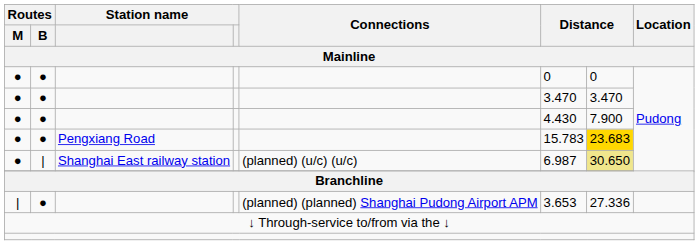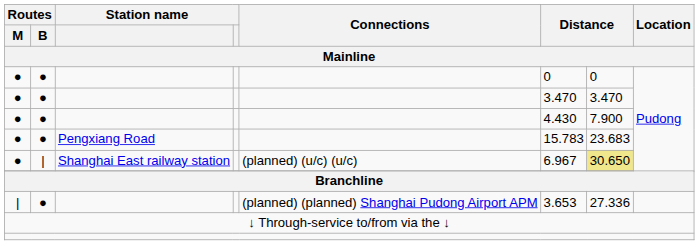(610, 139) gold background -> (610, 139) no background
(560, 160) 6.987 -> (560, 160) 6.967
